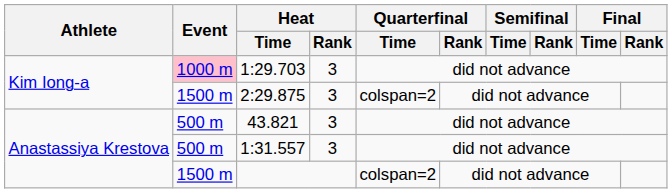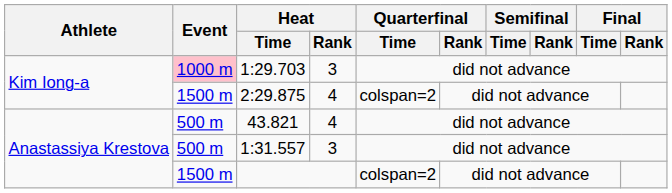(332, 96) 3 -> (332, 96) 4
(332, 122) 3 -> (332, 122) 4
